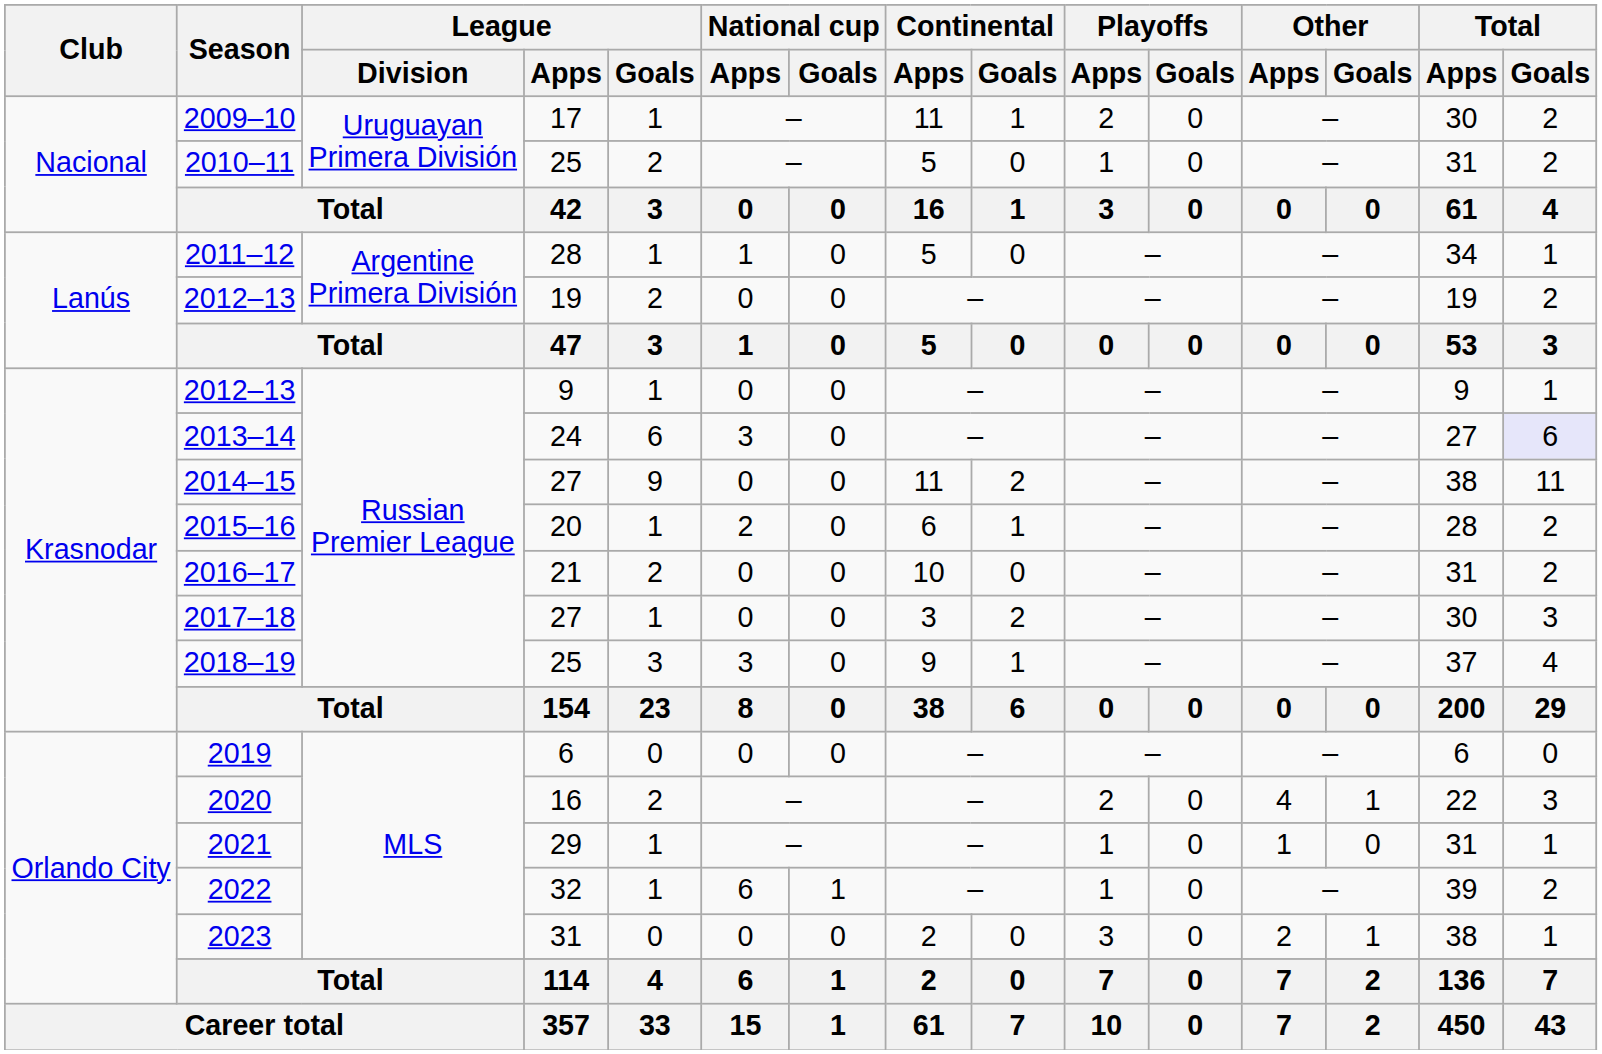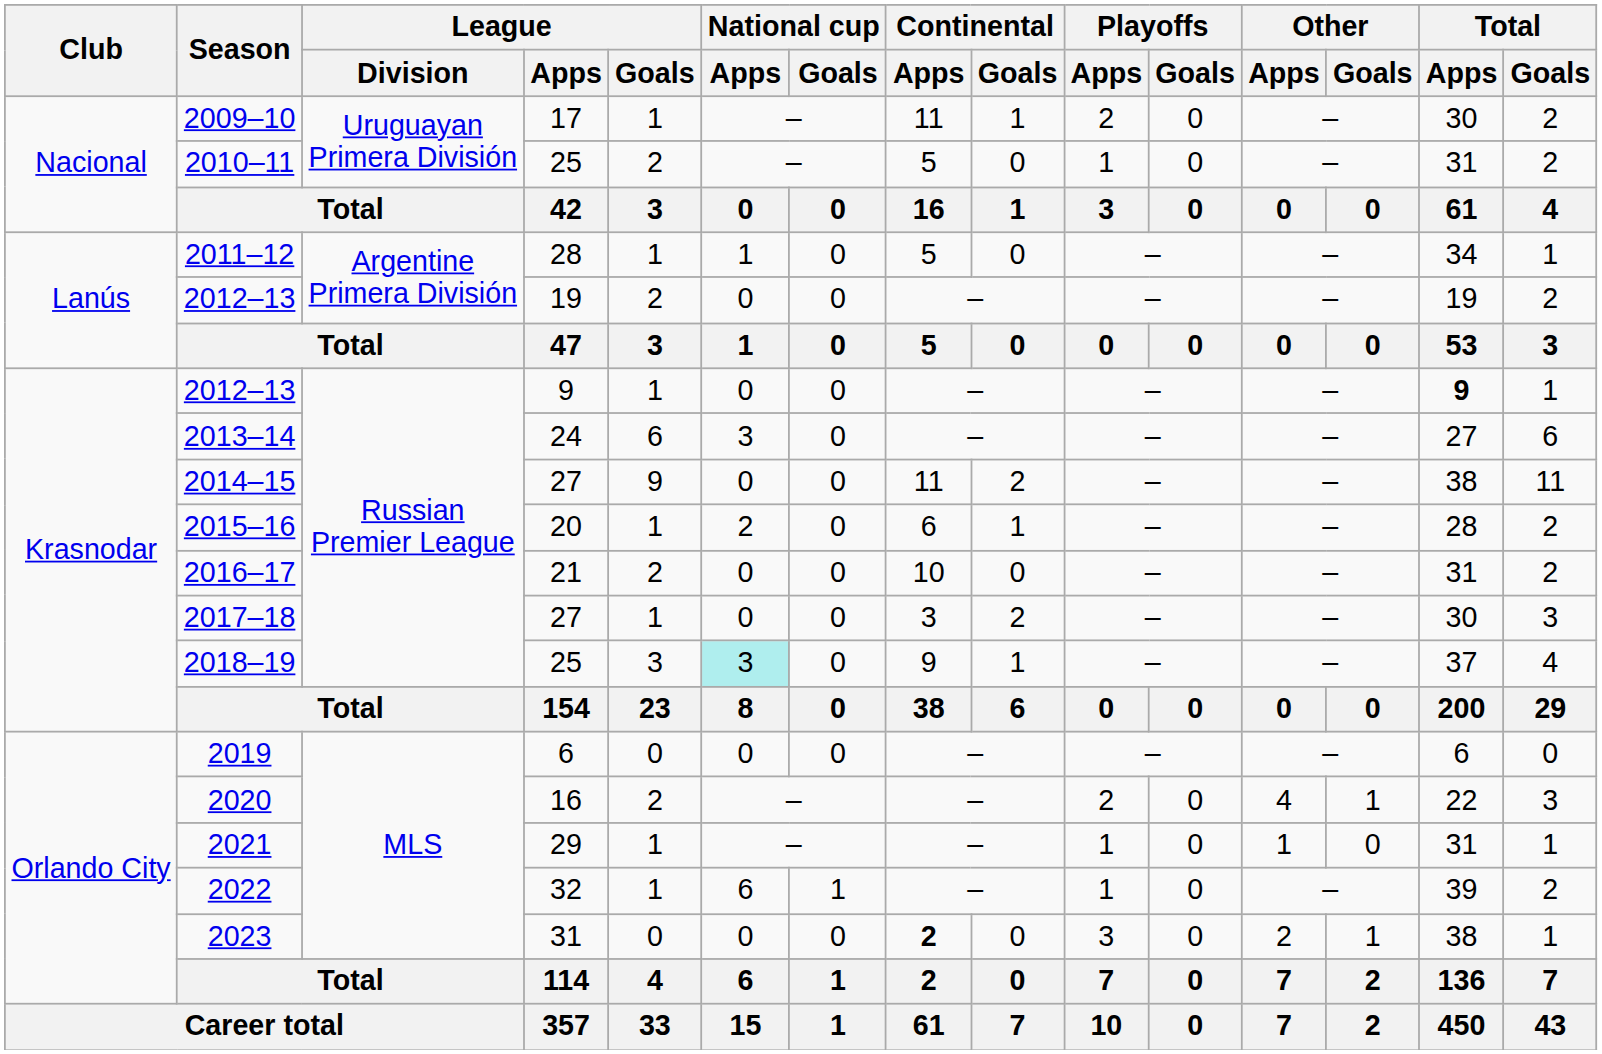(1462, 390) normal -> (1462, 390) bold
(1550, 436) lavender background -> (1550, 436) no background
(745, 663) no background -> (745, 663) paleturquoise background
(929, 935) normal -> (929, 935) bold
